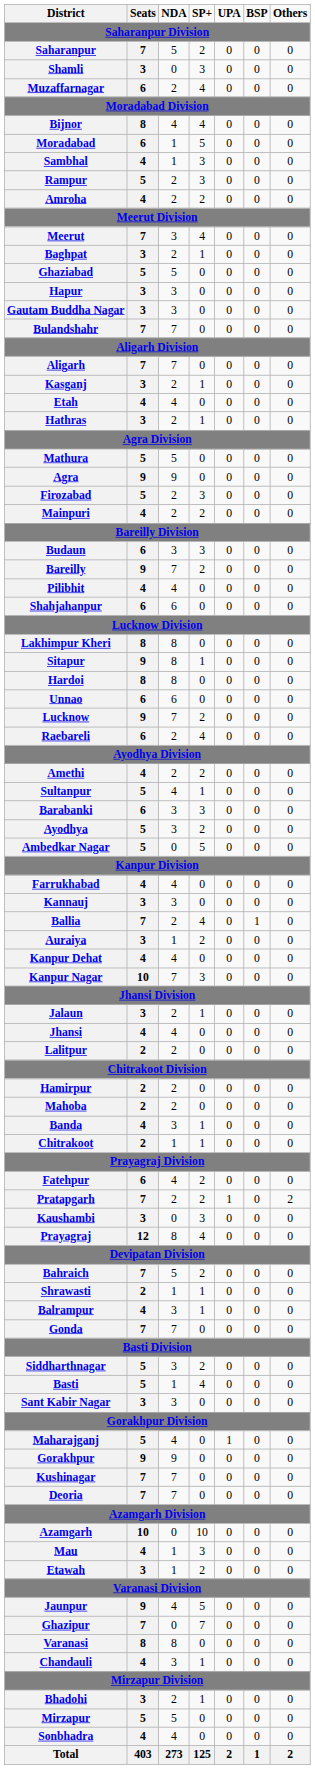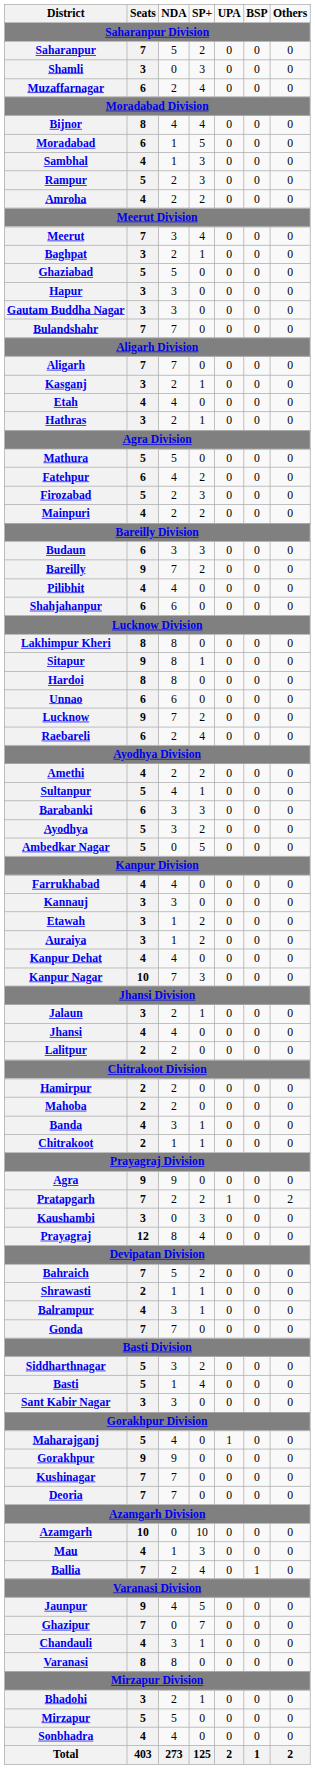rows swapped: (66, 476) <-> (66, 1180)
rows swapped: (66, 1569) <-> (66, 921)
rows swapped: (66, 1662) <-> (66, 1643)
